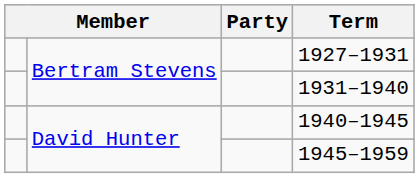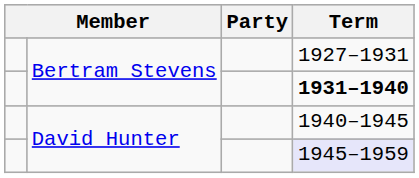(353, 88) normal -> (353, 88) bold
(353, 155) no background -> (353, 155) lavender background
